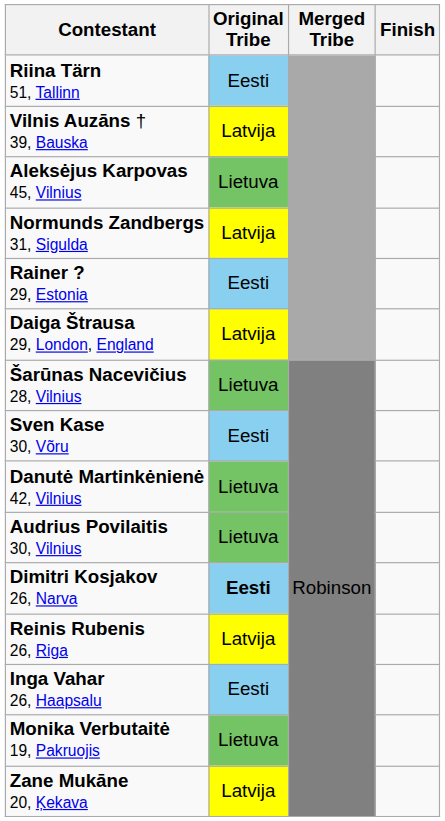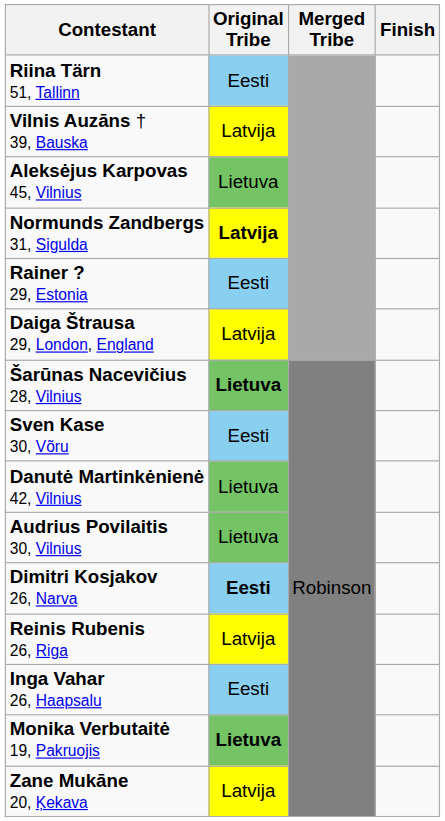(248, 232) normal -> (248, 232) bold
(248, 385) normal -> (248, 385) bold
(248, 740) normal -> (248, 740) bold
